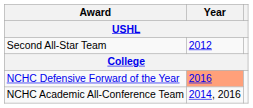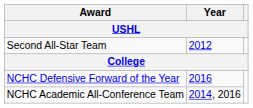(200, 78) lightsalmon background -> (200, 78) no background
